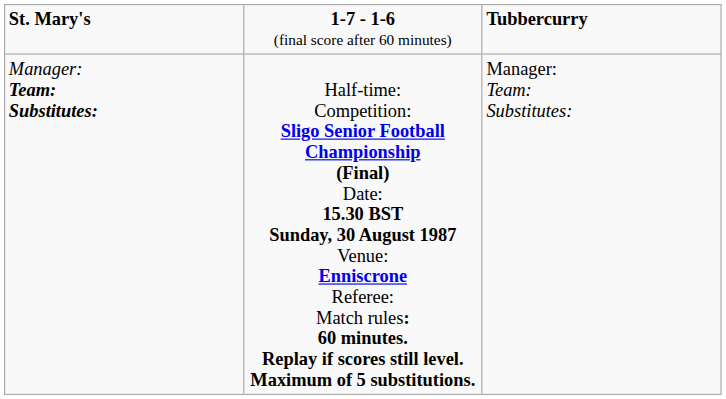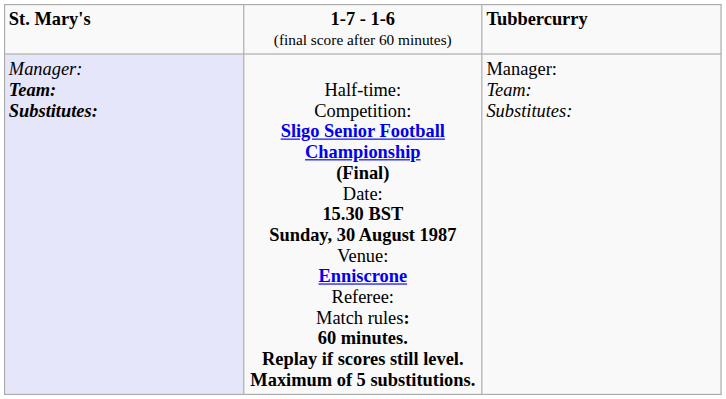(53, 89) no background -> (53, 89) lavender background
